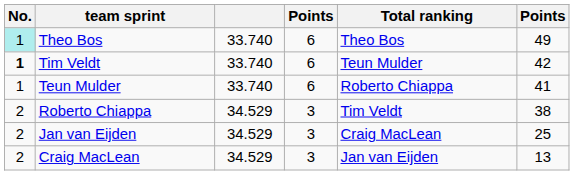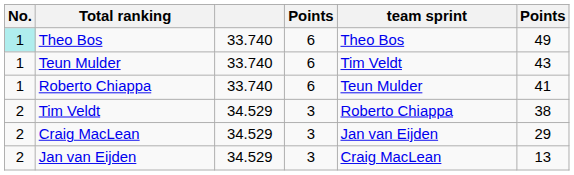columns swapped: (125, 16) <-> (427, 16)
(20, 63) bold -> (20, 63) normal
(543, 63) 42 -> (543, 63) 43
(543, 134) 25 -> (543, 134) 29
